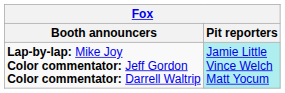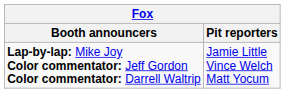(239, 66) paleturquoise background -> (239, 66) no background
